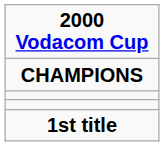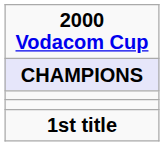(82, 74) no background -> (82, 74) lavender background
